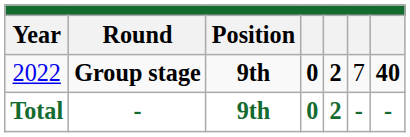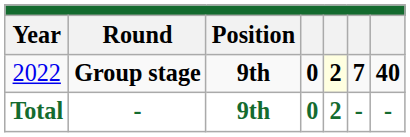(335, 73) no background -> (335, 73) lightyellow background
(359, 73) normal -> (359, 73) bold
